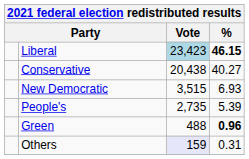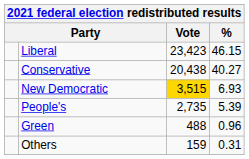(188, 51) lightblue background -> (188, 51) no background
(227, 51) bold -> (227, 51) normal
(191, 88) no background -> (191, 88) gold background
(230, 126) bold -> (230, 126) normal
(196, 145) lavender background -> (196, 145) no background
